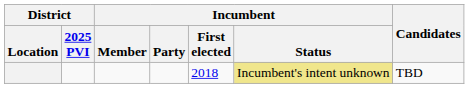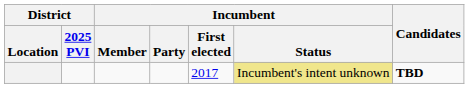(205, 72) 2018 -> (205, 72) 2017
(409, 72) normal -> (410, 72) bold
